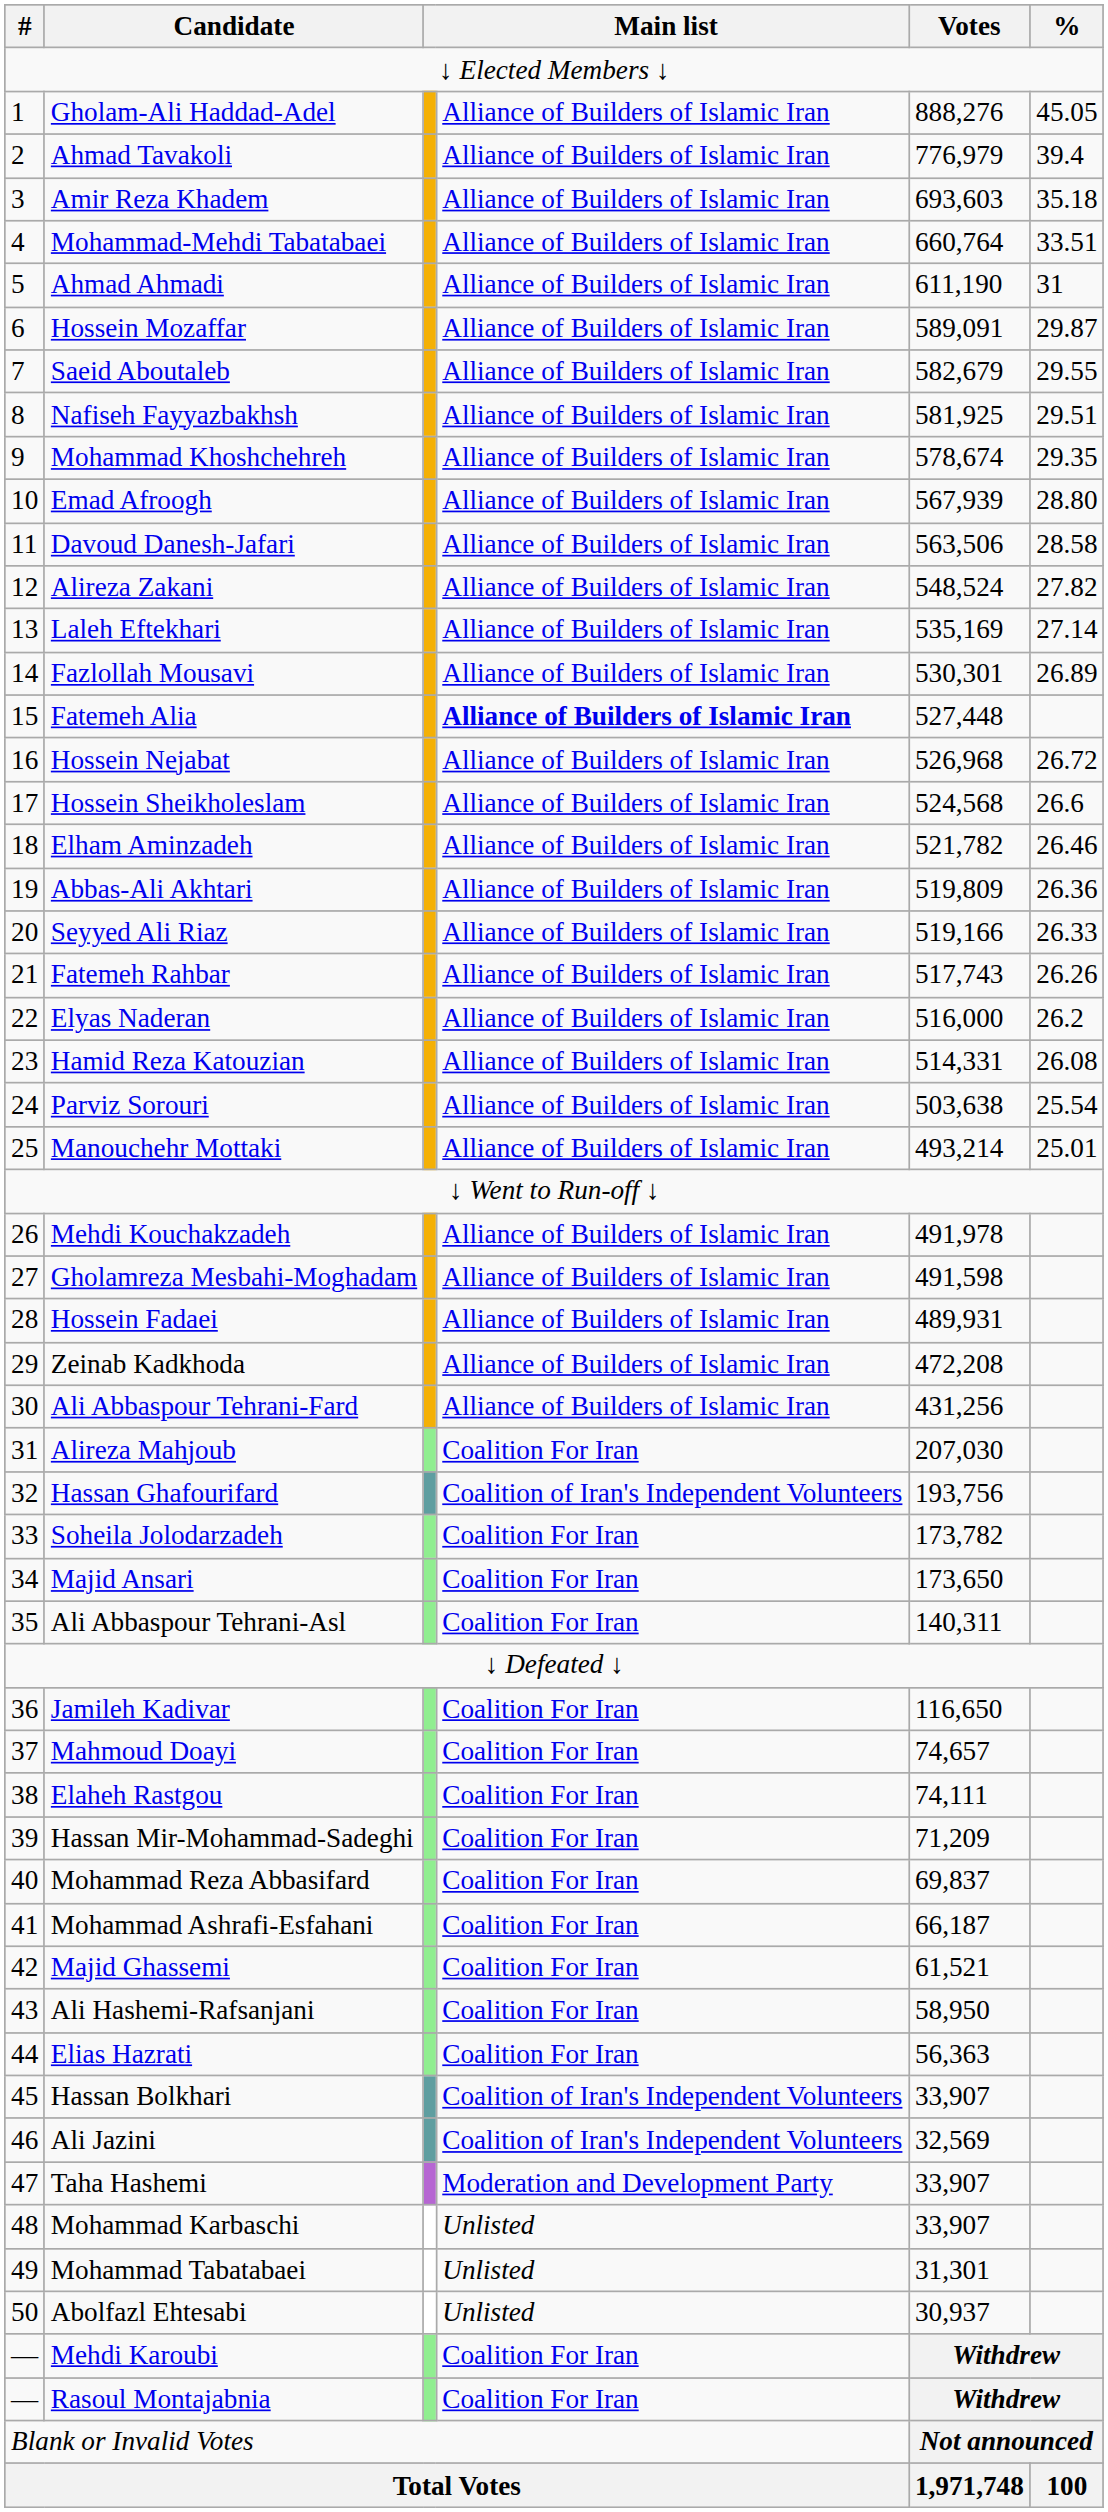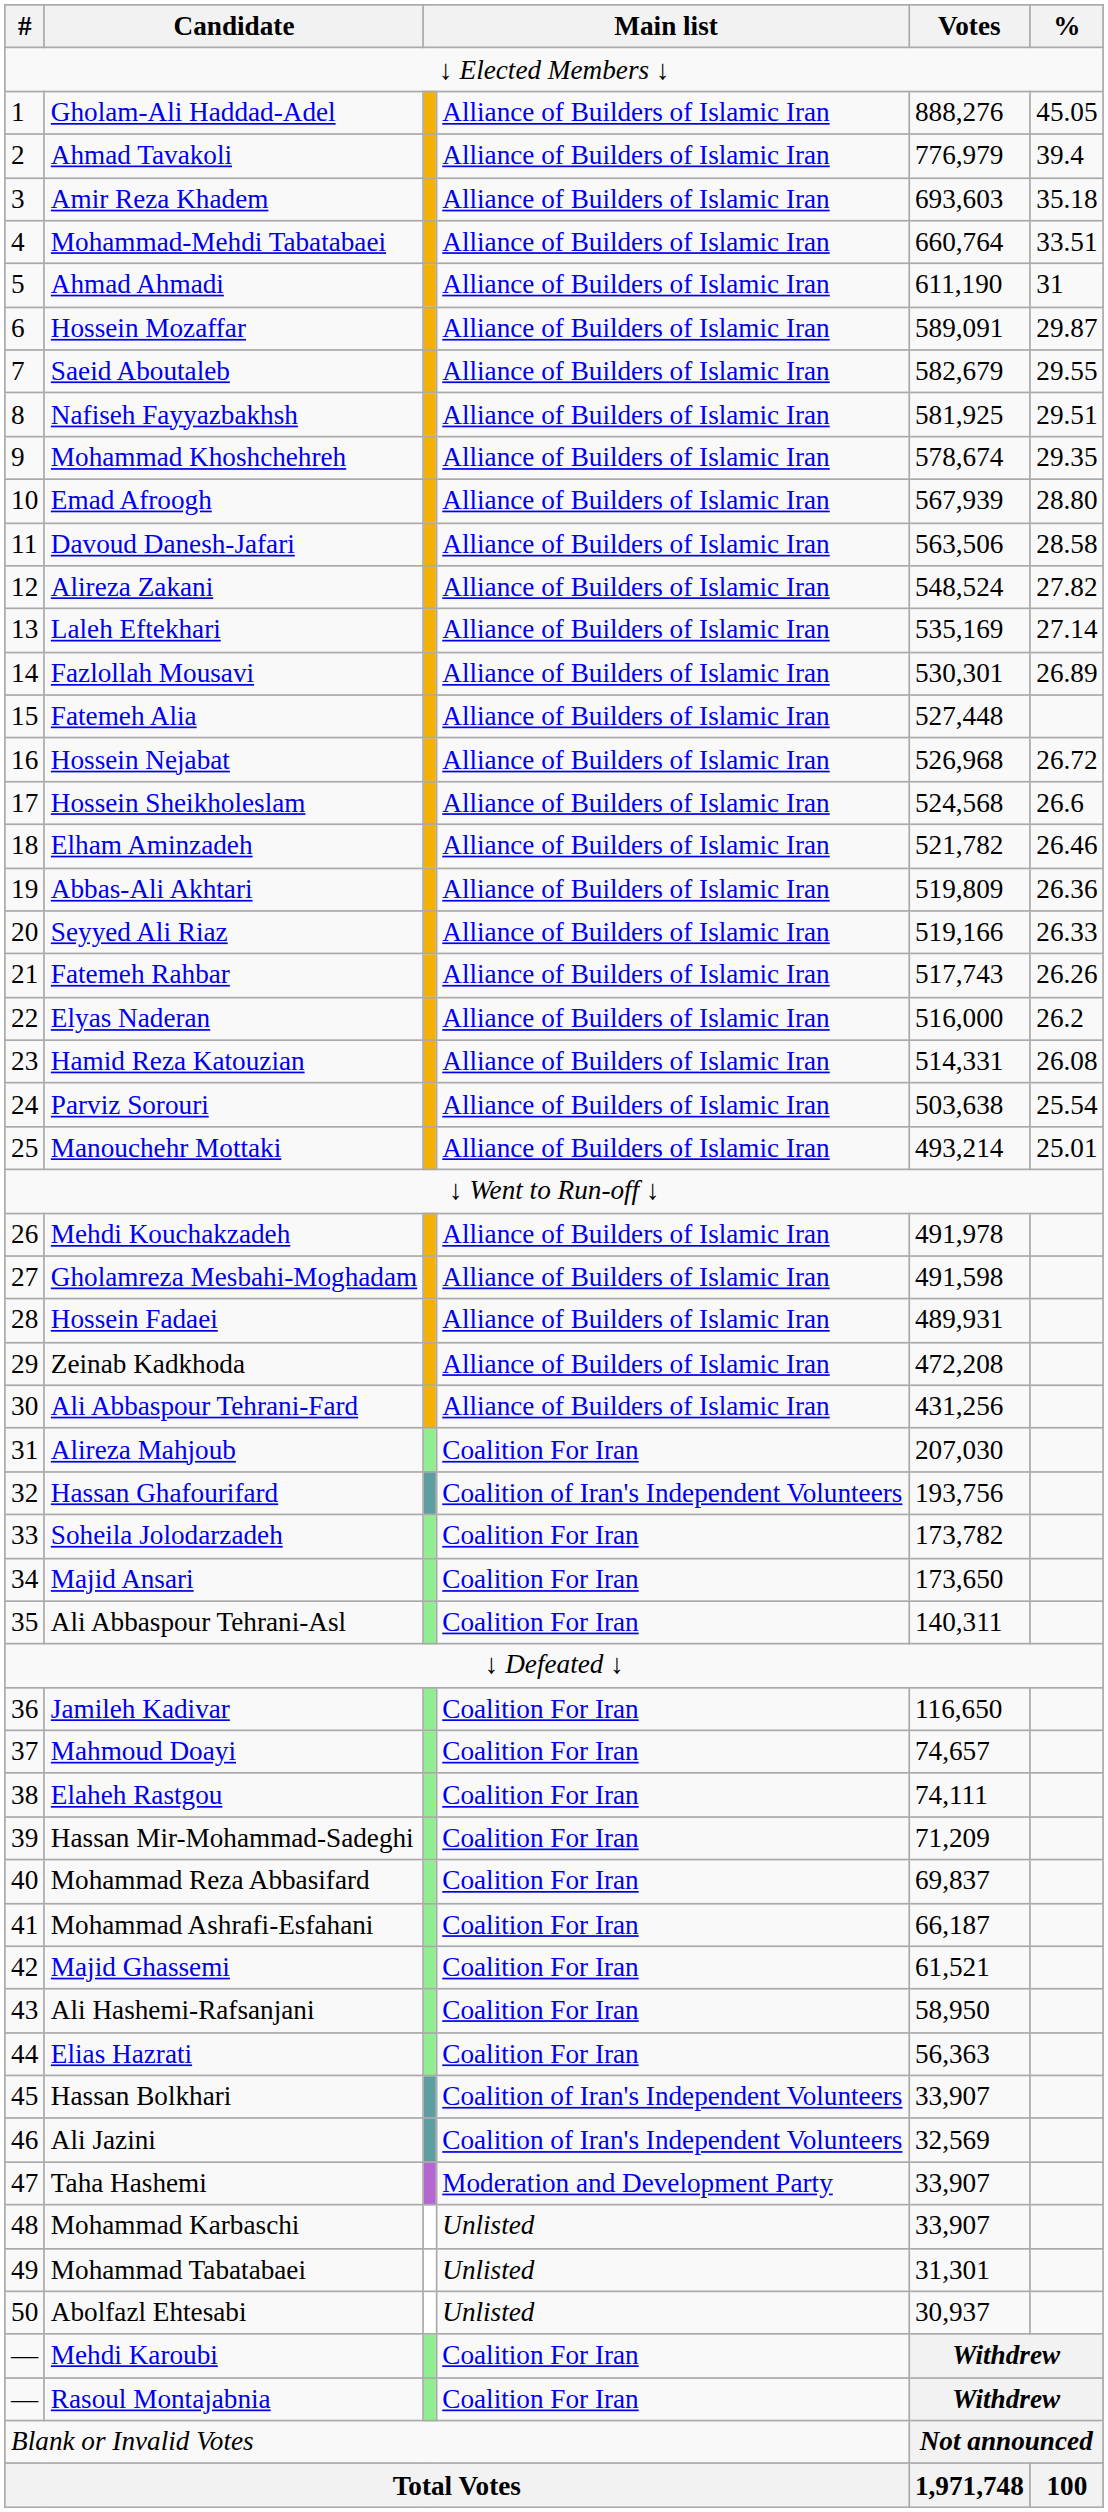(647, 716) bold -> (636, 716) normal
